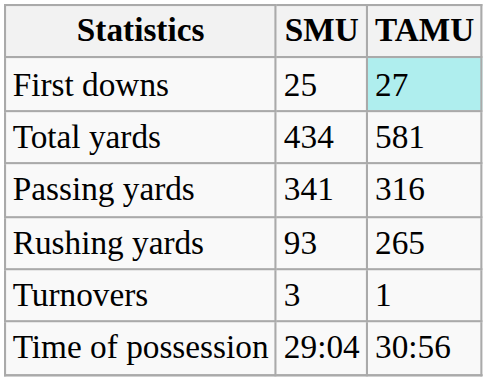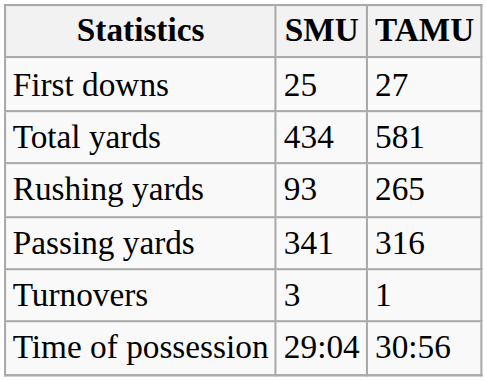(392, 83) paleturquoise background -> (392, 83) no background
rows swapped: (108, 242) <-> (104, 189)
